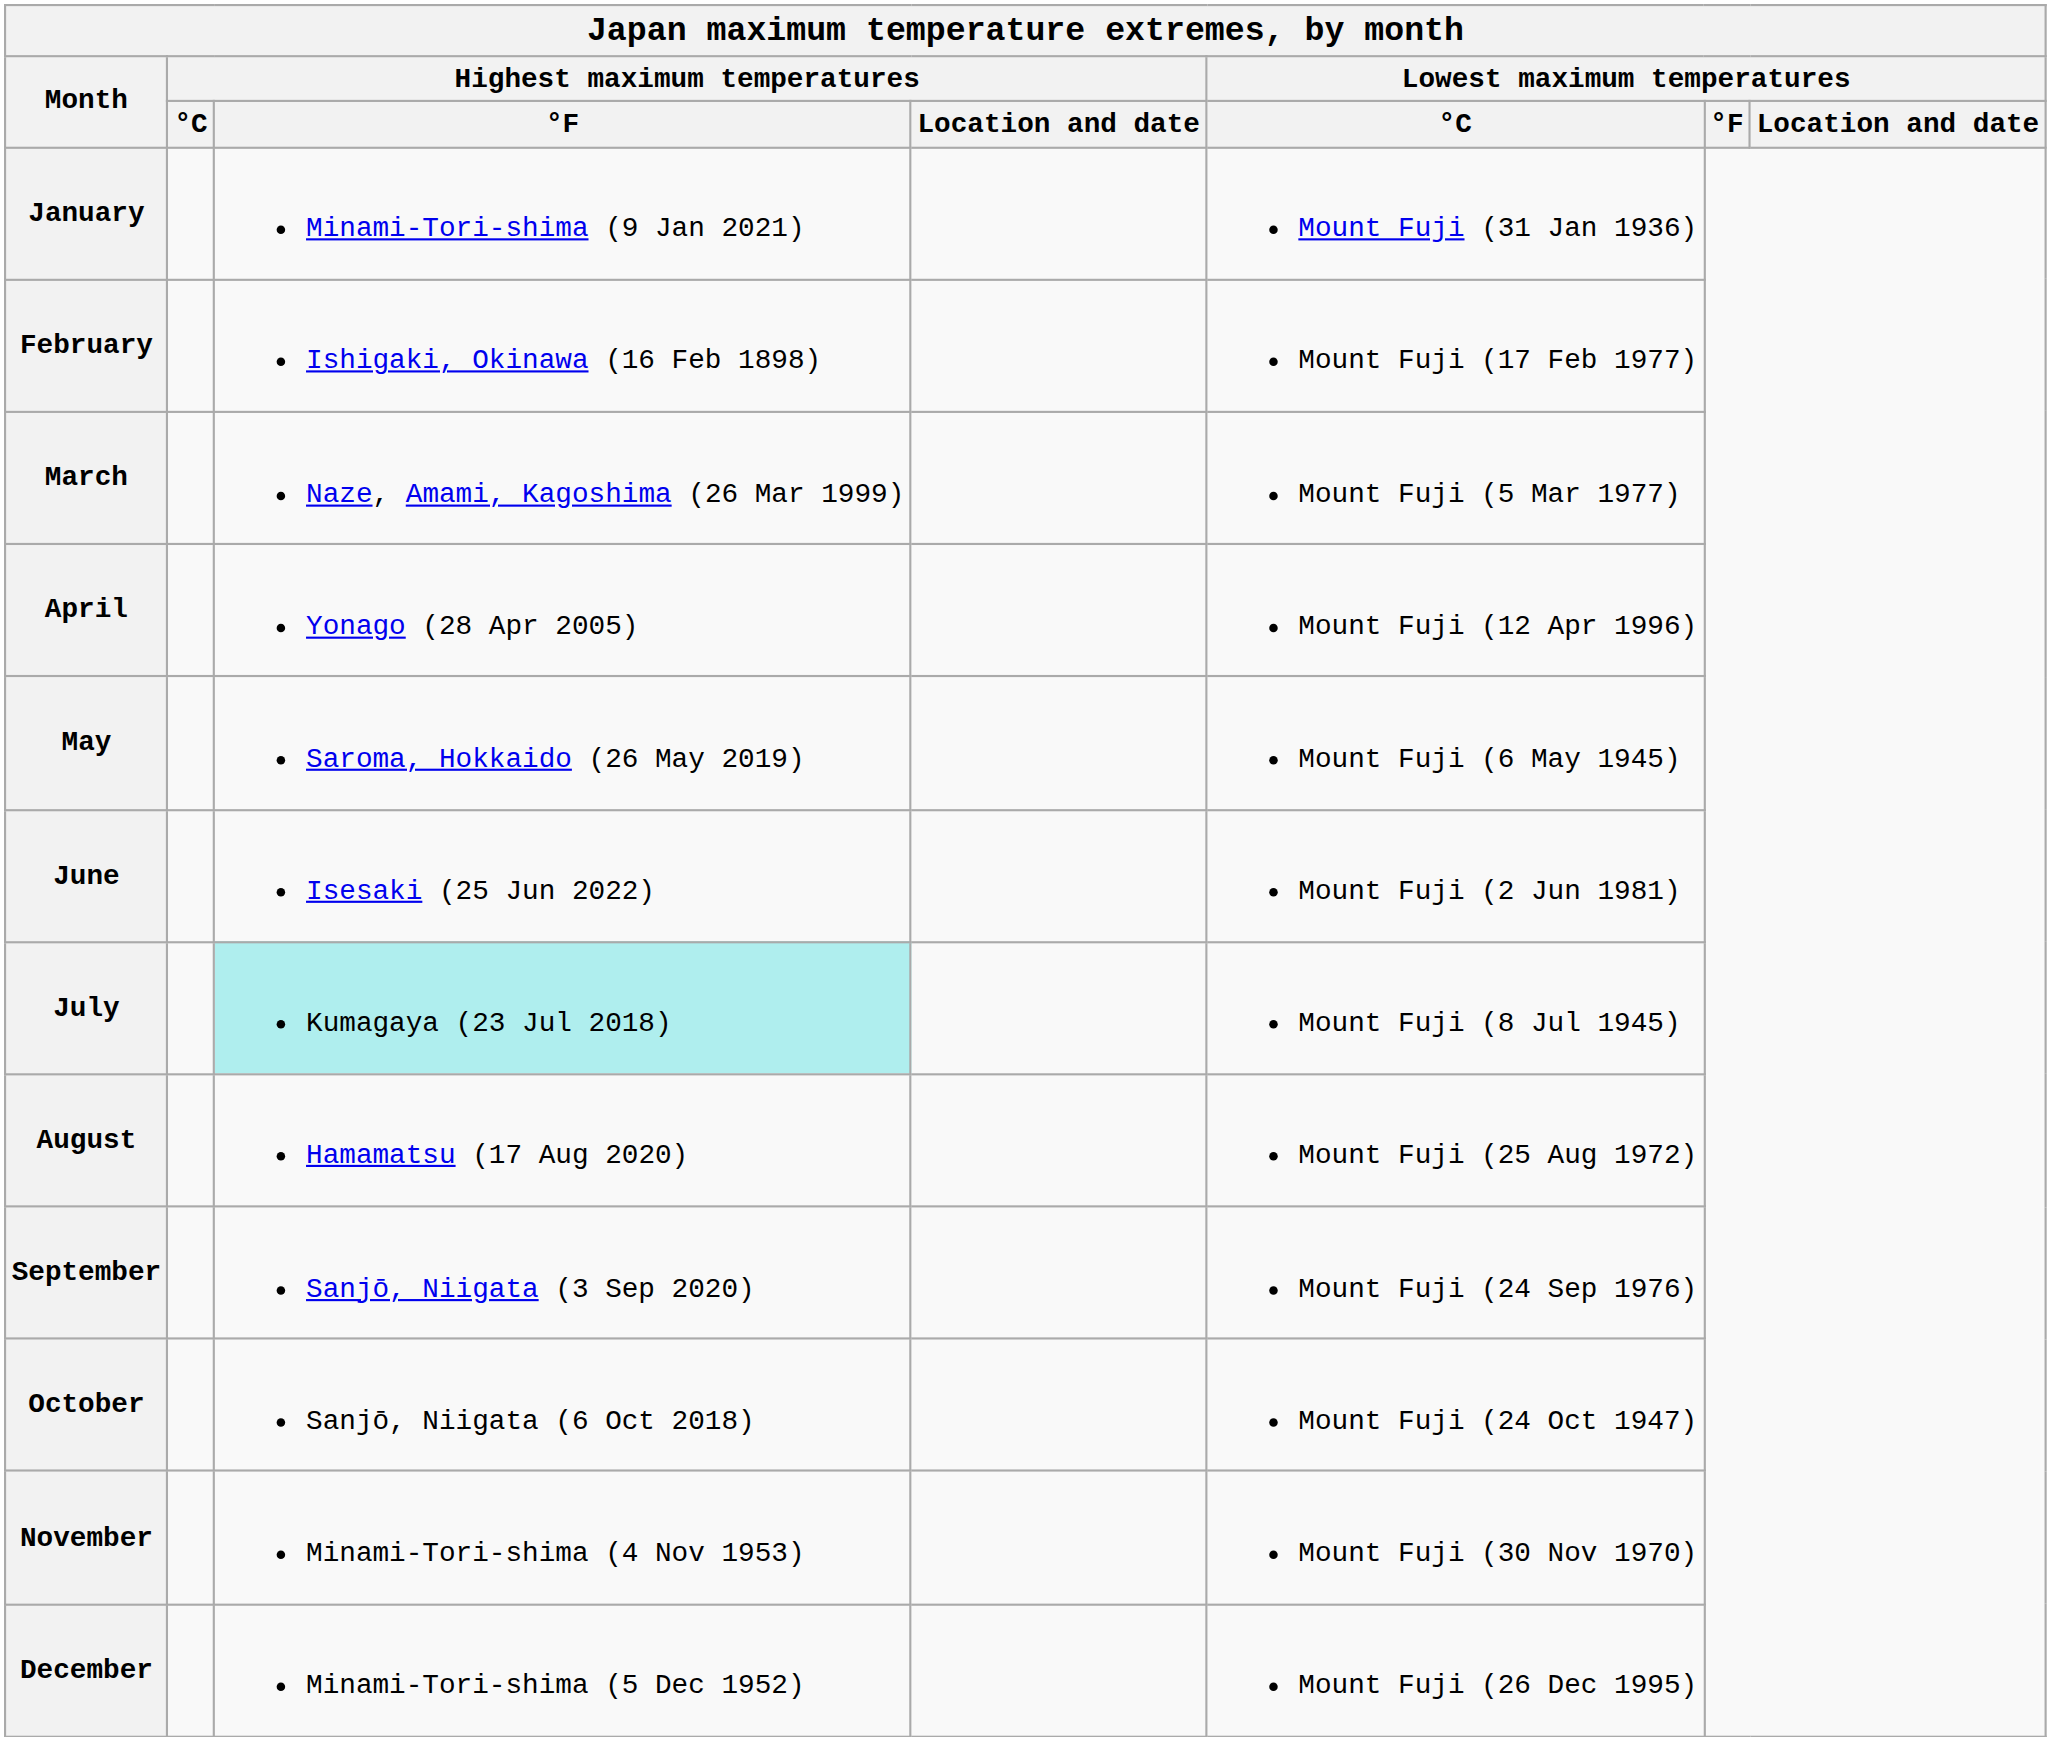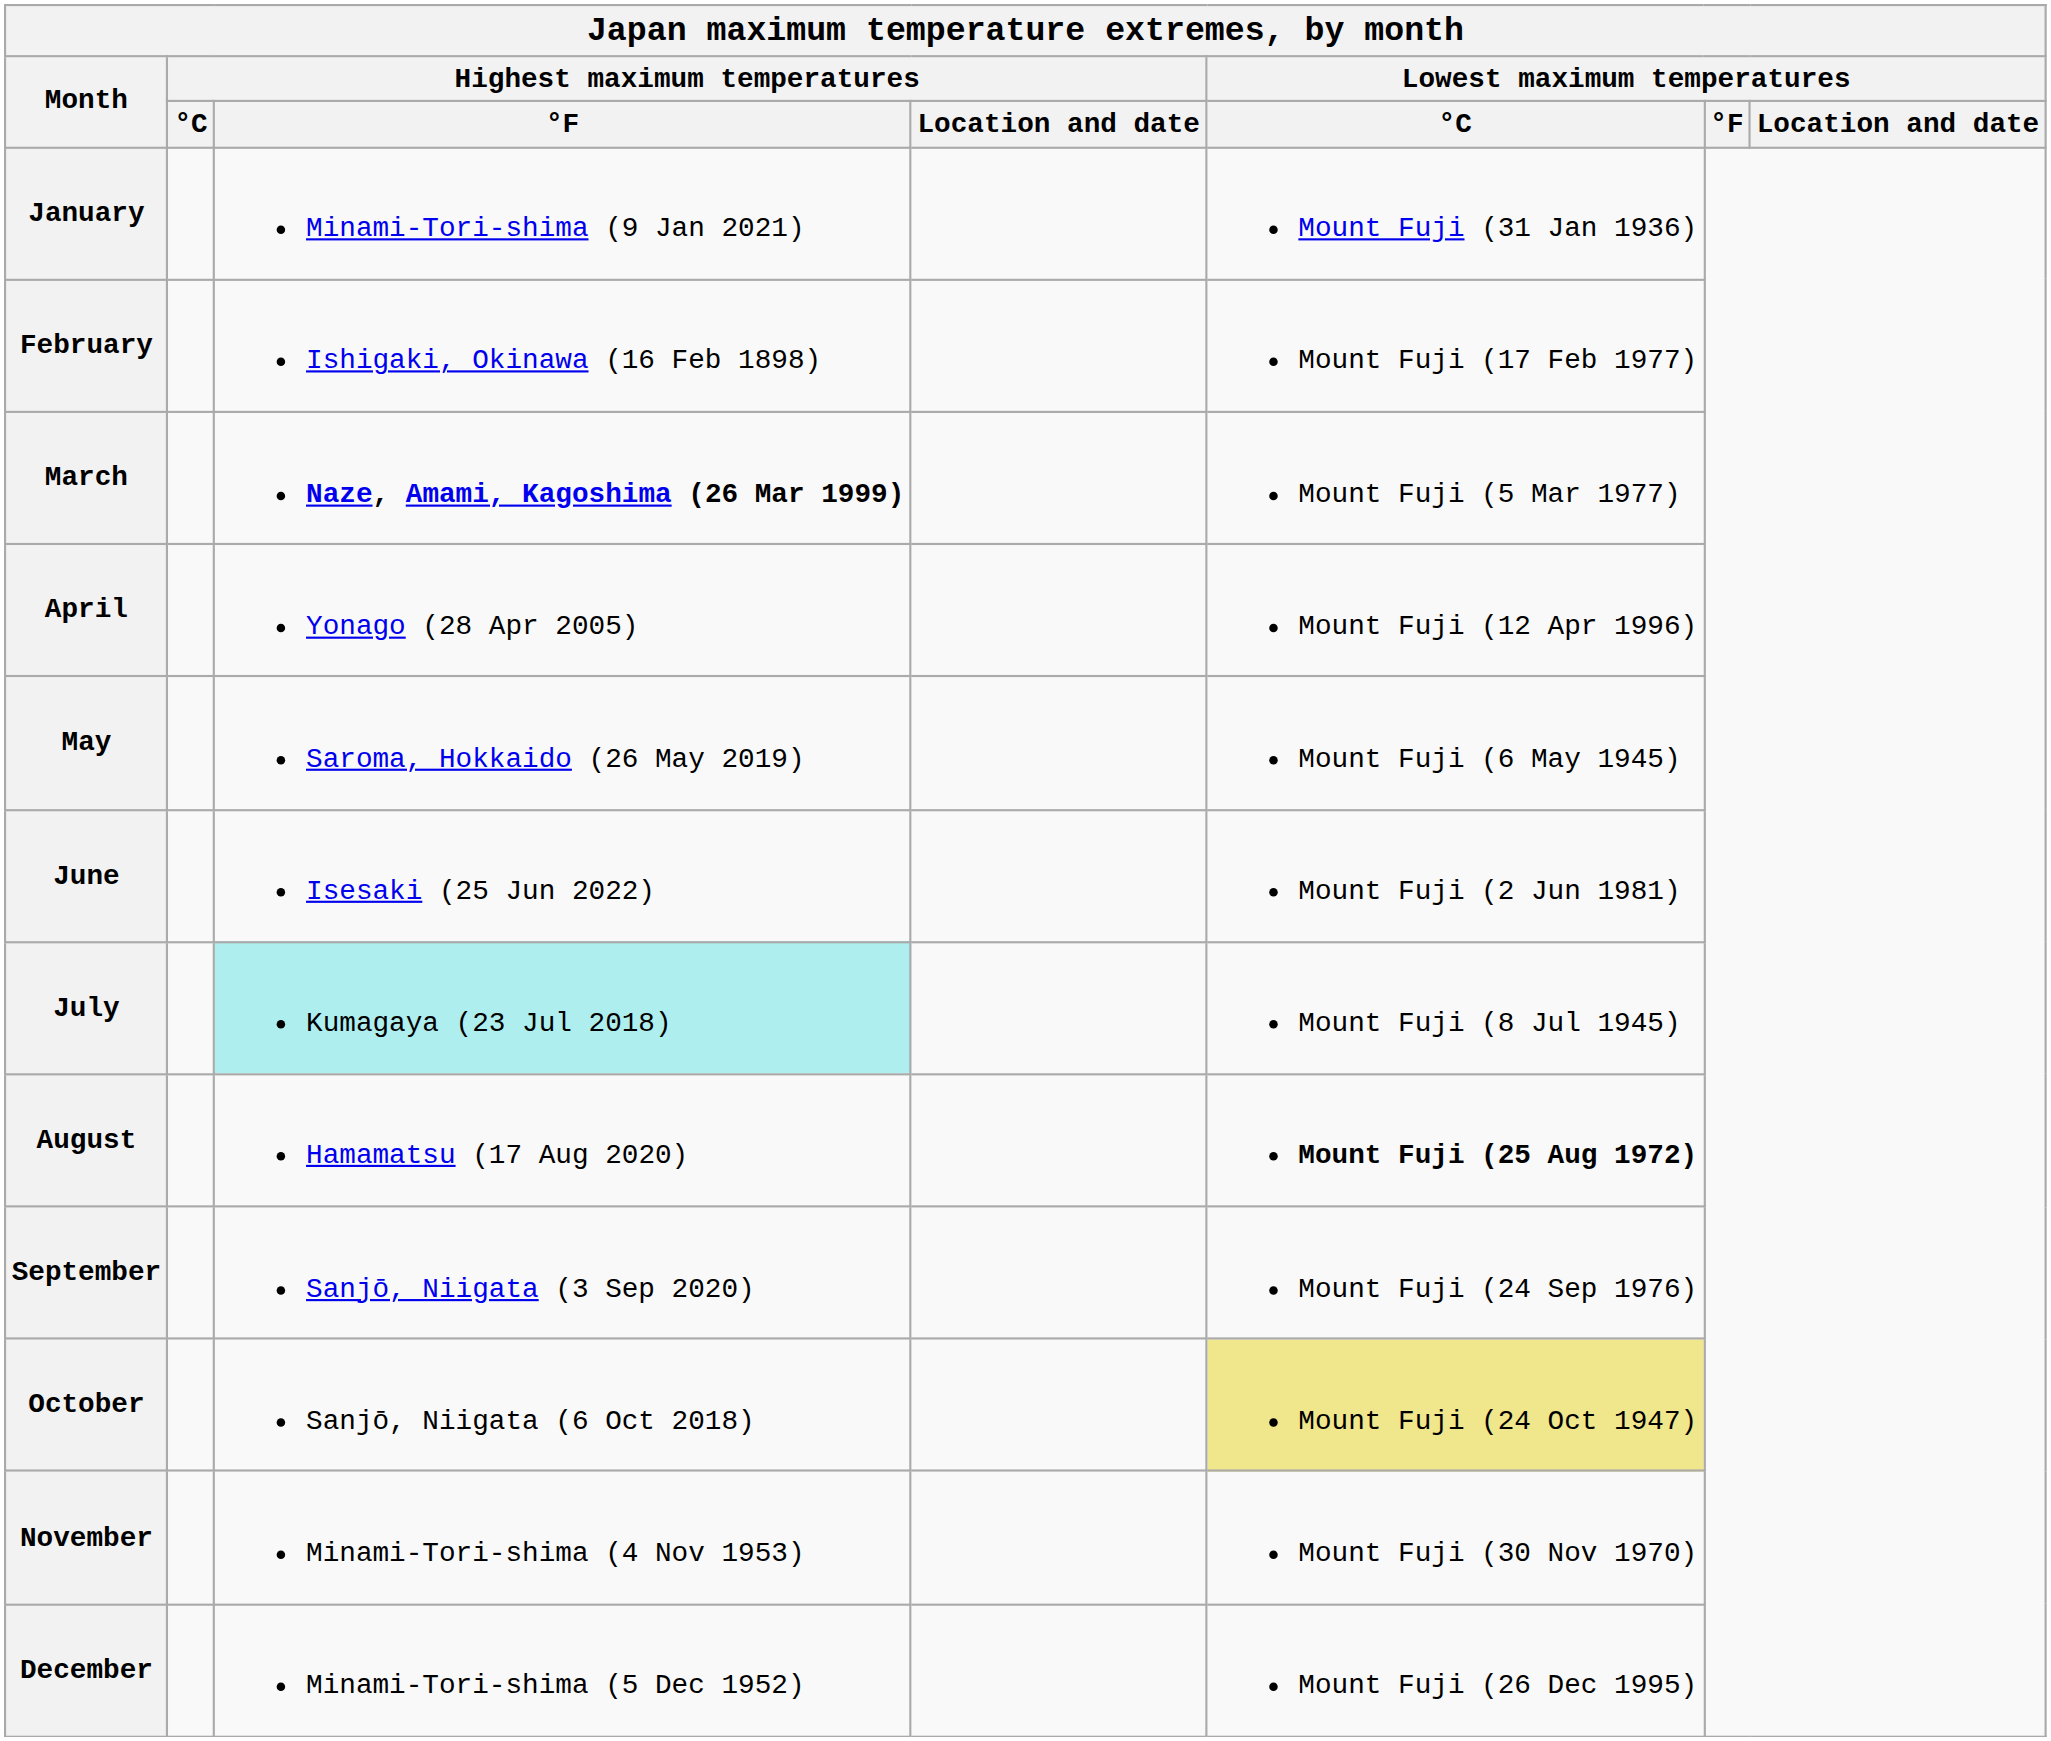(563, 494) normal -> (563, 494) bold
(1455, 1156) normal -> (1455, 1156) bold
(1455, 1421) no background -> (1455, 1421) khaki background
